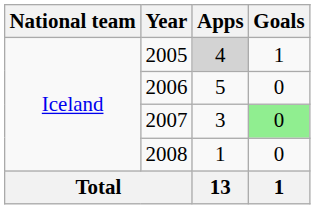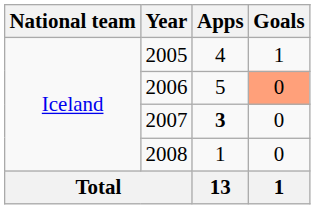(220, 54) lightgrey background -> (220, 54) no background
(279, 87) no background -> (279, 87) lightsalmon background
(220, 120) normal -> (220, 120) bold
(279, 120) lightgreen background -> (279, 120) no background
